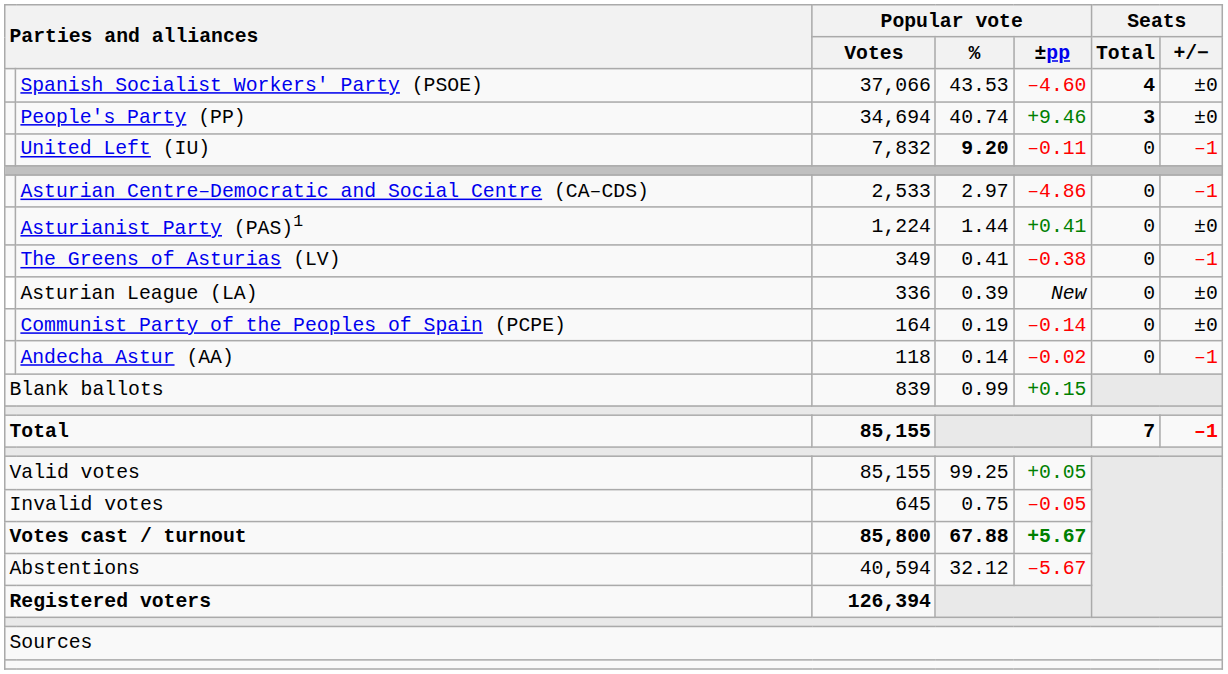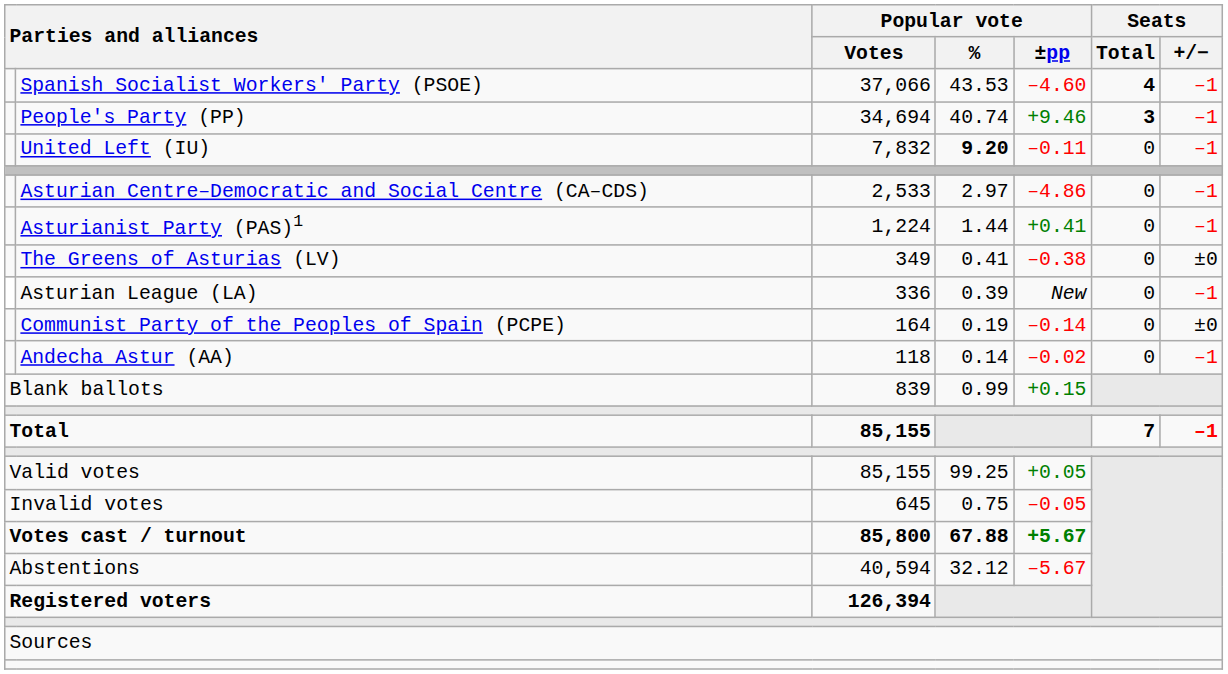(1206, 85) ±0 -> (1206, 85) –1
(1206, 117) ±0 -> (1206, 117) –1
(1206, 226) ±0 -> (1206, 226) –1
(1206, 261) –1 -> (1206, 261) ±0
(1206, 293) ±0 -> (1206, 293) –1
